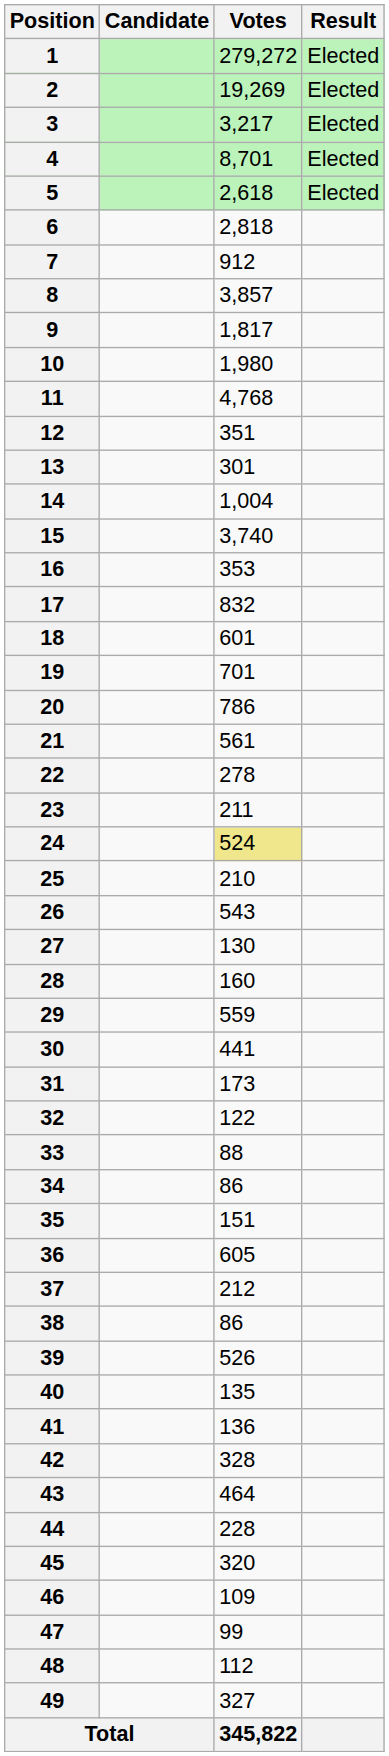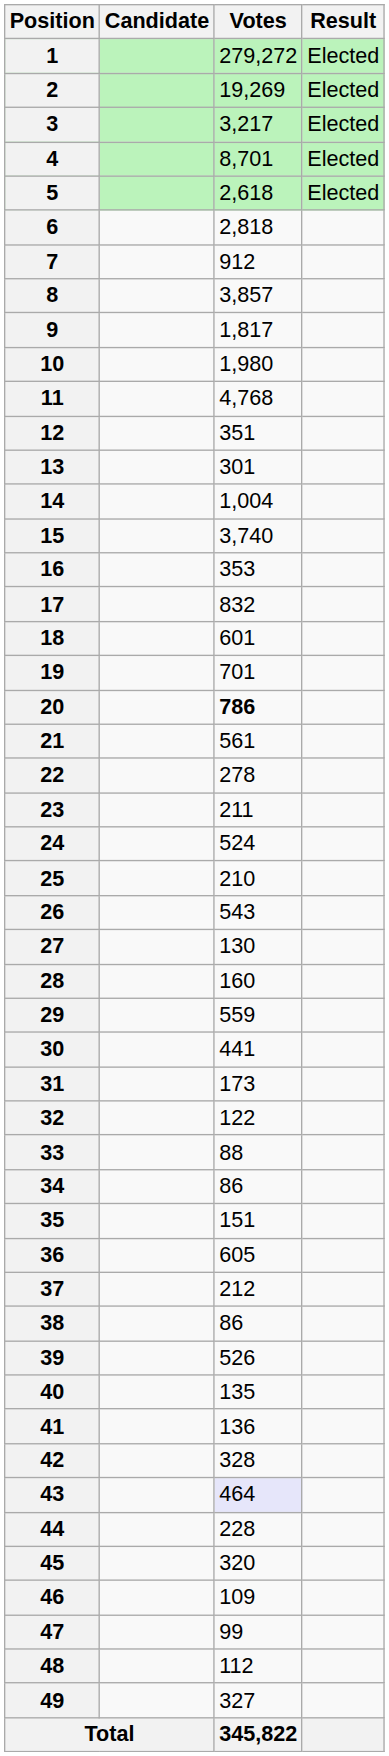(237, 706) normal -> (237, 706) bold
(237, 843) khaki background -> (237, 843) no background
(237, 1494) no background -> (237, 1494) lavender background
